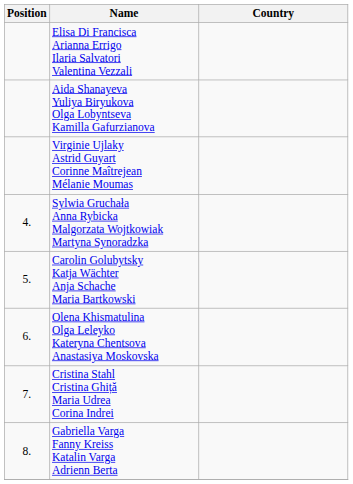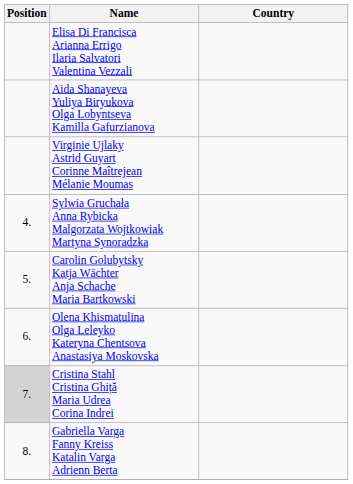(27, 394) no background -> (27, 394) lightgrey background
